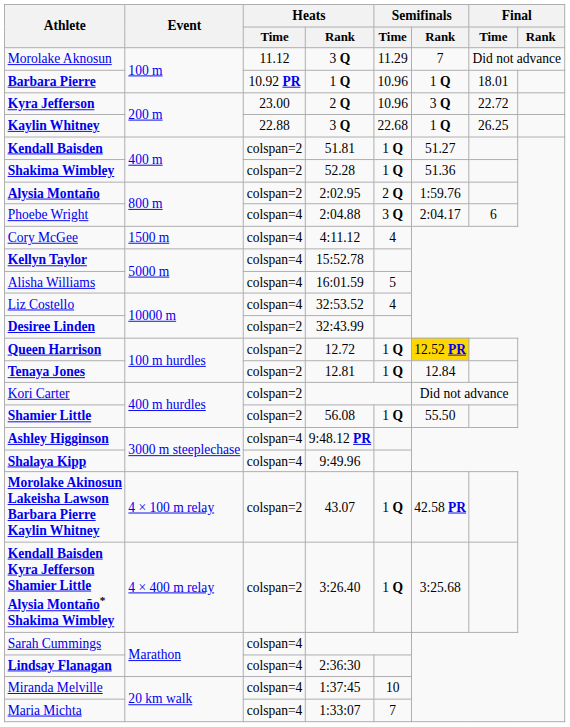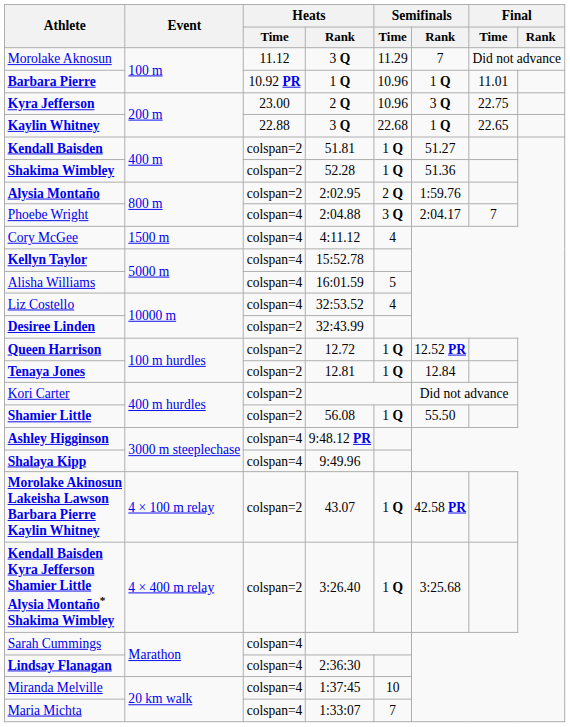(493, 81) 18.01 -> (493, 81) 11.01
(493, 104) 22.72 -> (493, 104) 22.75
(493, 126) 26.25 -> (493, 126) 22.65
(493, 215) 6 -> (493, 215) 7
(440, 349) gold background -> (440, 349) no background
